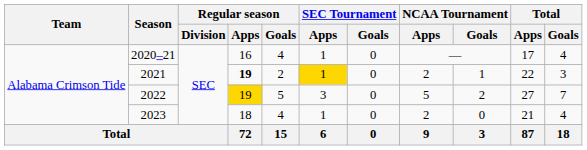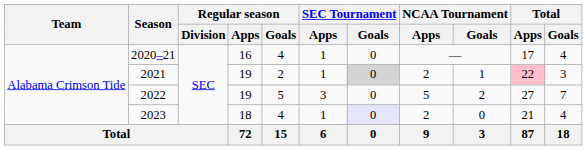(245, 74) bold -> (245, 74) normal
(323, 74) gold background -> (323, 74) no background
(373, 74) no background -> (373, 74) lightgrey background
(528, 74) no background -> (528, 74) pink background
(245, 94) gold background -> (245, 94) no background
(373, 114) no background -> (373, 114) lavender background
